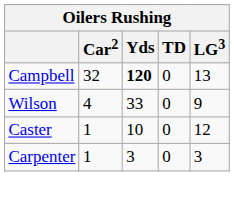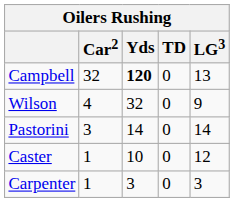(135, 103) 33 -> (135, 103) 32
+ row: (39, 130)
